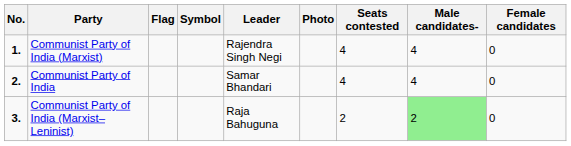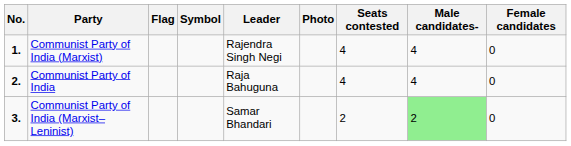(249, 81) Samar Bhandari -> (252, 81) Raja Bahuguna
(252, 118) Raja Bahuguna -> (249, 118) Samar Bhandari
